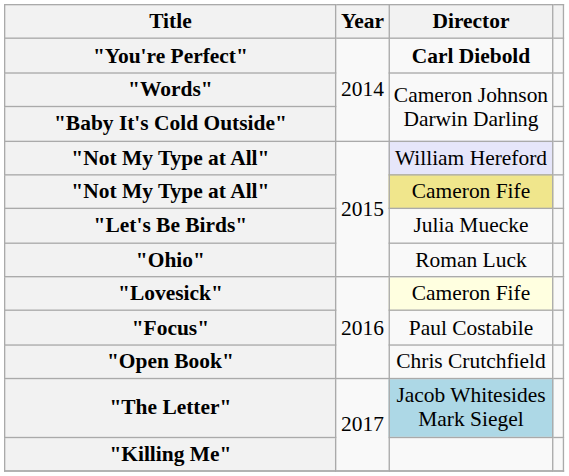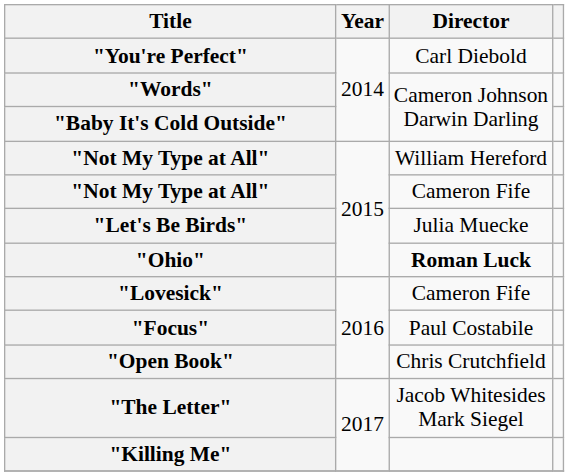(471, 55) bold -> (471, 55) normal
(471, 157) lavender background -> (471, 157) no background
(471, 191) khaki background -> (471, 191) no background
(471, 259) normal -> (471, 259) bold
(471, 293) lightyellow background -> (471, 293) no background
(471, 407) lightblue background -> (471, 407) no background
